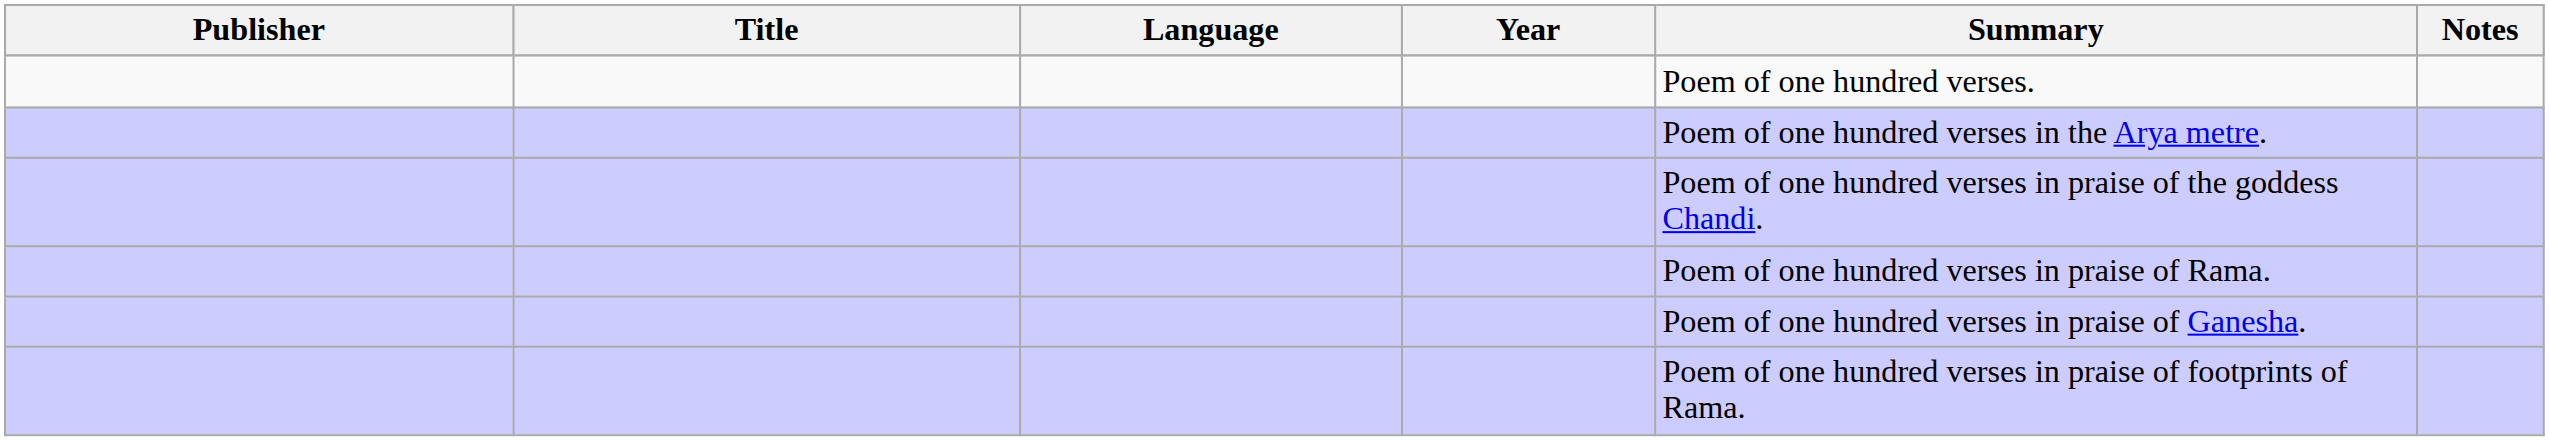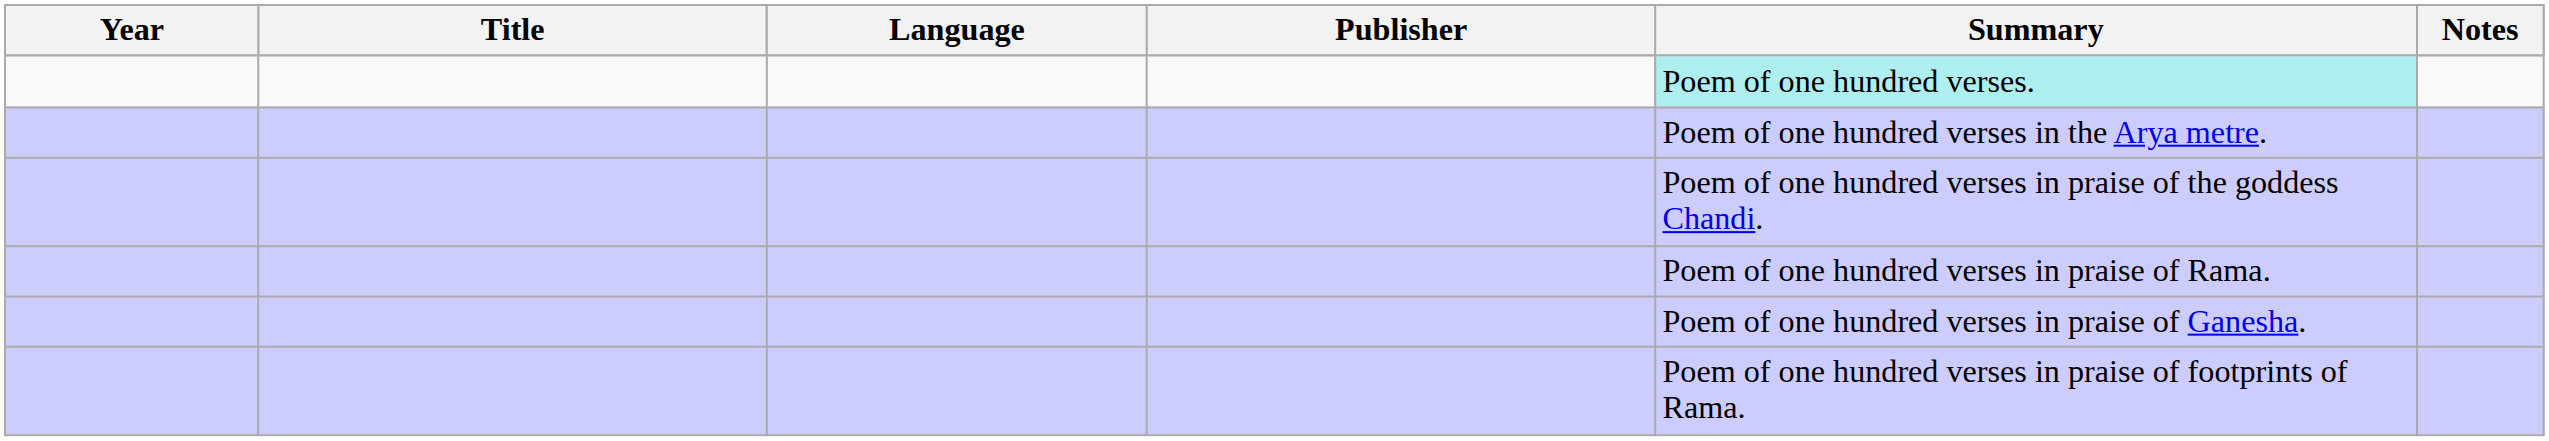columns swapped: (1528, 31) <-> (259, 31)
(1849, 81) no background -> (1849, 81) paleturquoise background
